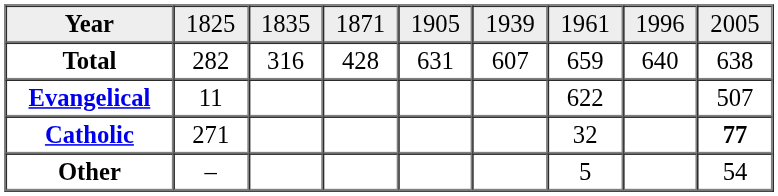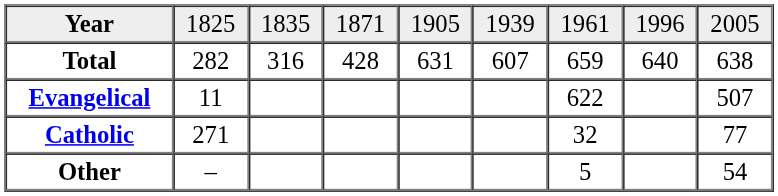(735, 134) bold -> (735, 134) normal
